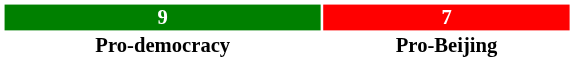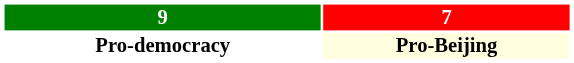(447, 45) no background -> (447, 45) lightyellow background
